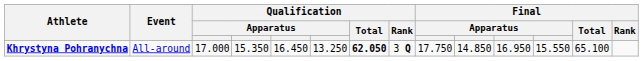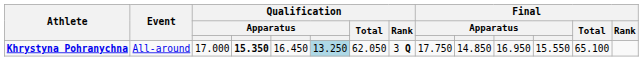(251, 48) normal -> (251, 48) bold
(330, 48) no background -> (330, 48) lightblue background
(369, 48) bold -> (369, 48) normal
